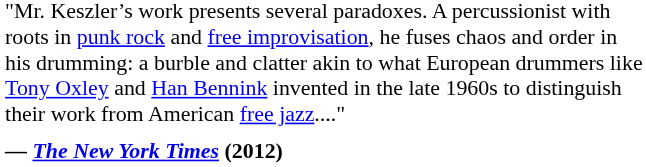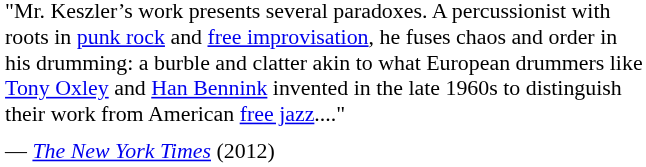(144, 151) bold -> (140, 151) normal
